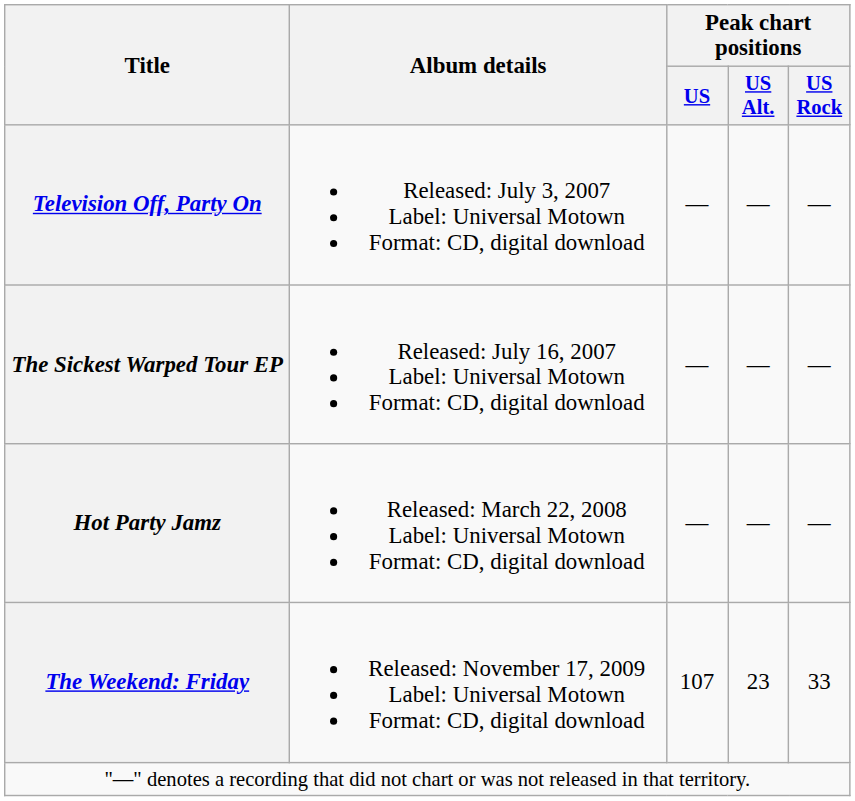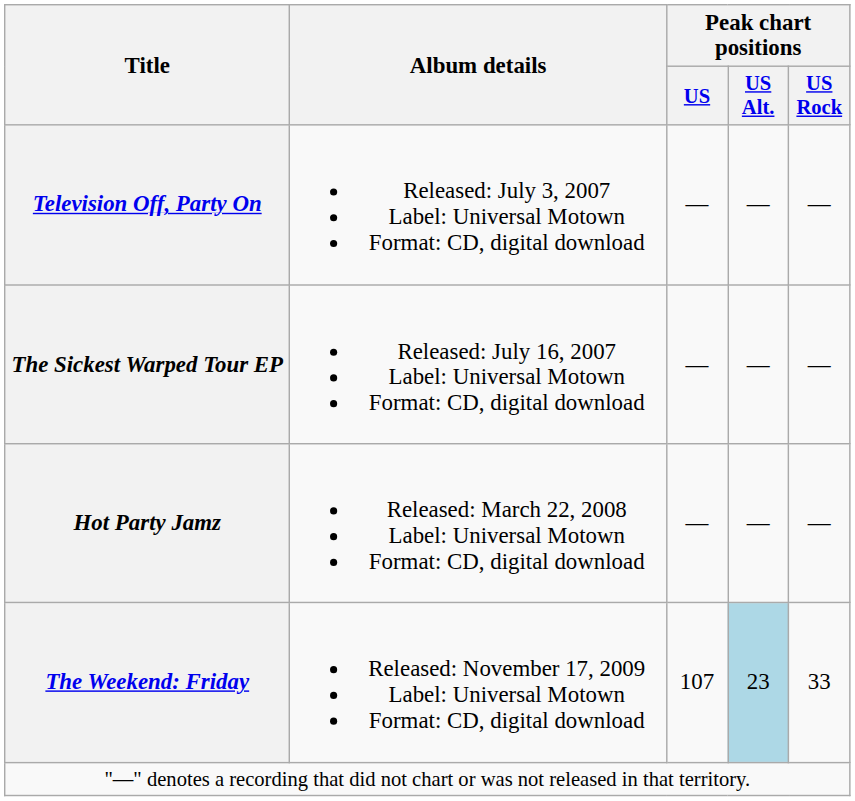(758, 682) no background -> (758, 682) lightblue background
